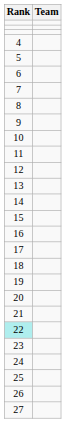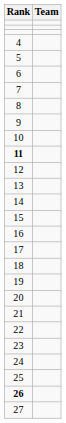(18, 154) normal -> (18, 154) bold
(18, 330) paleturquoise background -> (18, 330) no background
(18, 394) normal -> (18, 394) bold
